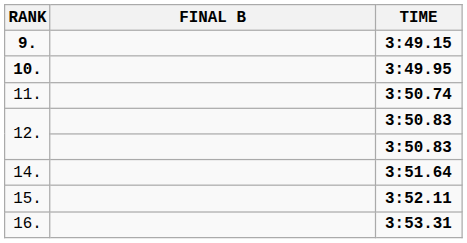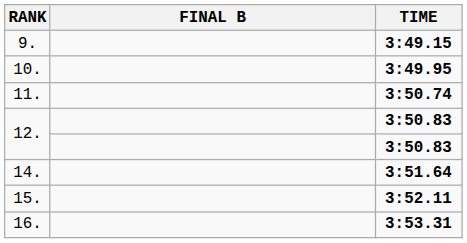(27, 43) bold -> (27, 43) normal
(27, 69) bold -> (27, 69) normal
